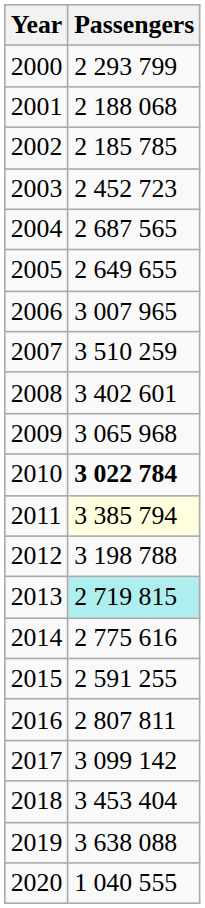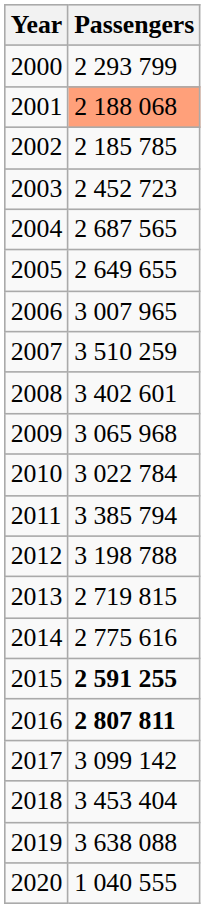(126, 106) no background -> (126, 106) lightsalmon background
(126, 474) bold -> (126, 474) normal
(126, 515) lightyellow background -> (126, 515) no background
(126, 596) paleturquoise background -> (126, 596) no background
(126, 678) normal -> (126, 678) bold
(125, 719) normal -> (125, 719) bold
